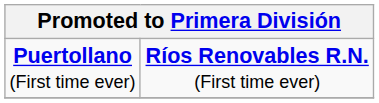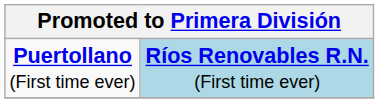(257, 68) no background -> (257, 68) lightblue background
